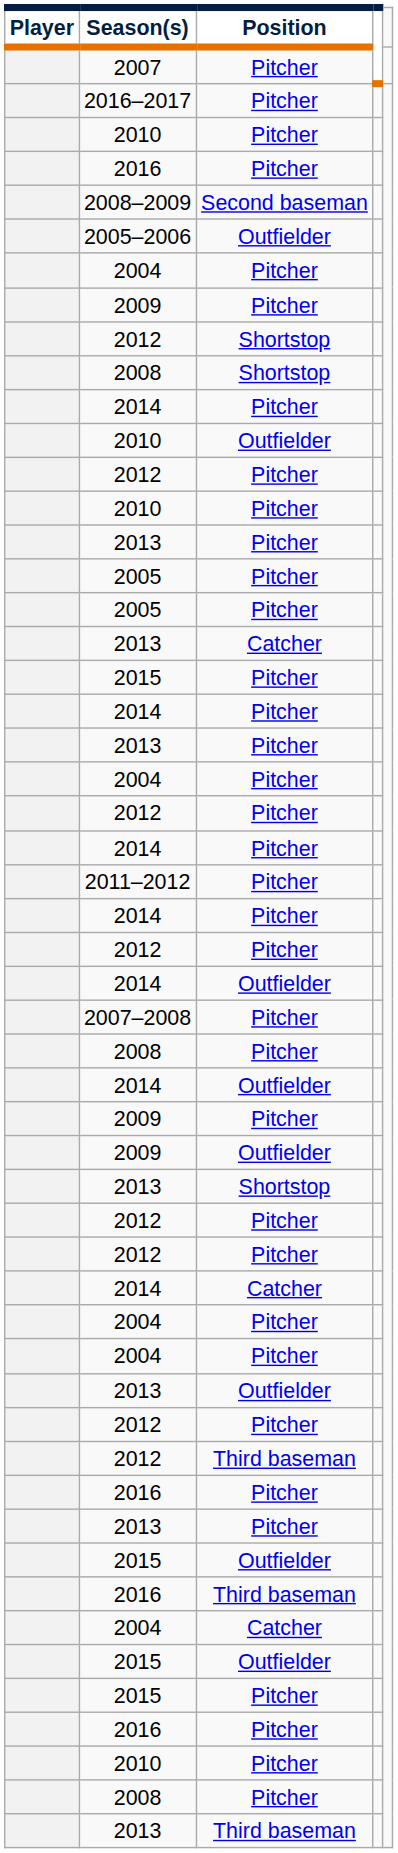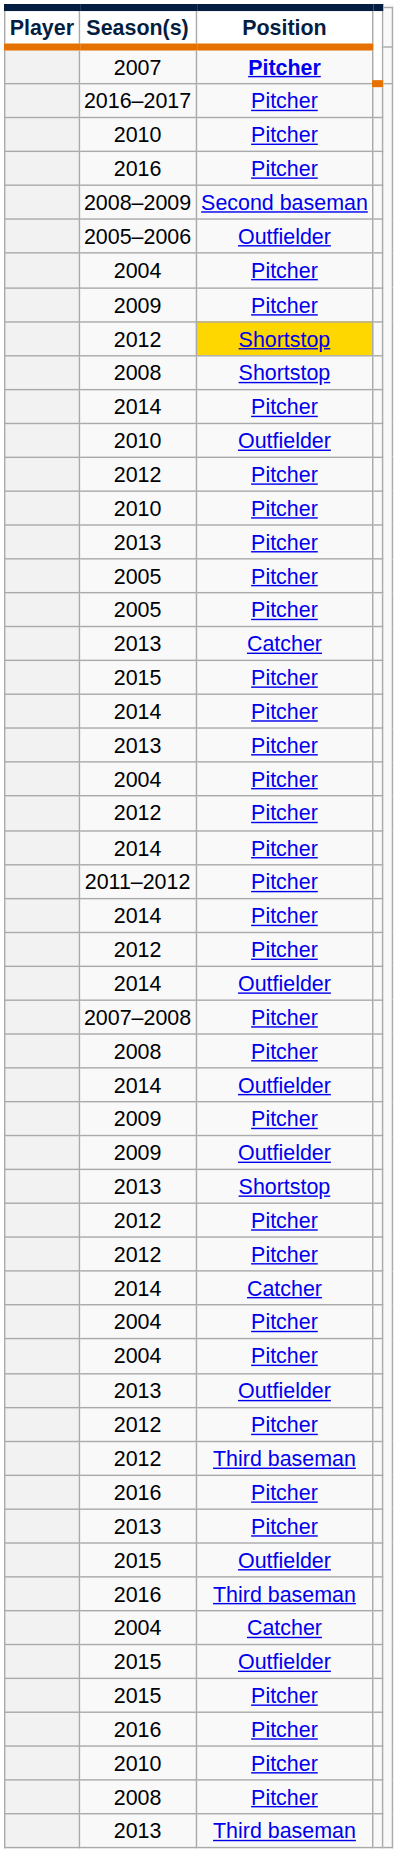(284, 67) normal -> (284, 67) bold
(284, 338) no background -> (284, 338) gold background
